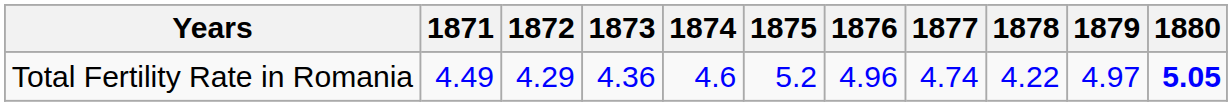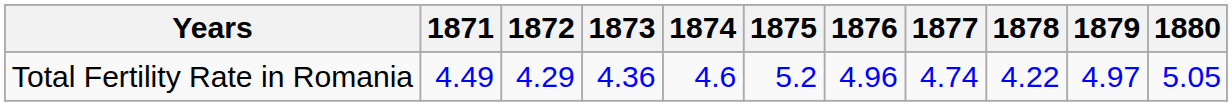(1192, 76) bold -> (1192, 76) normal
